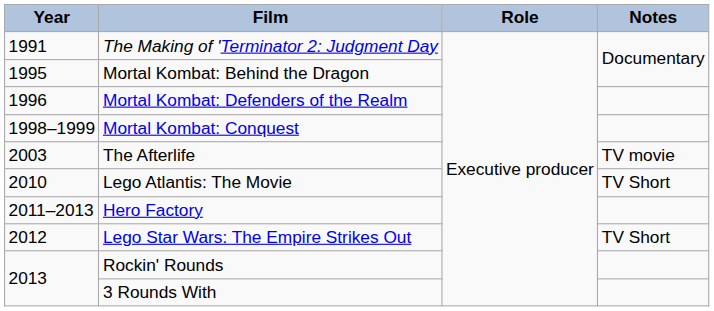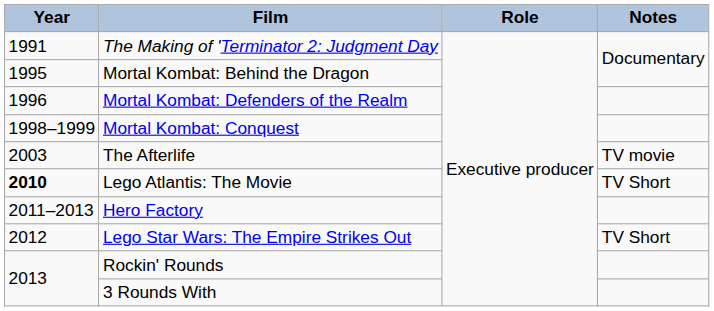(28, 182) normal -> (28, 182) bold
